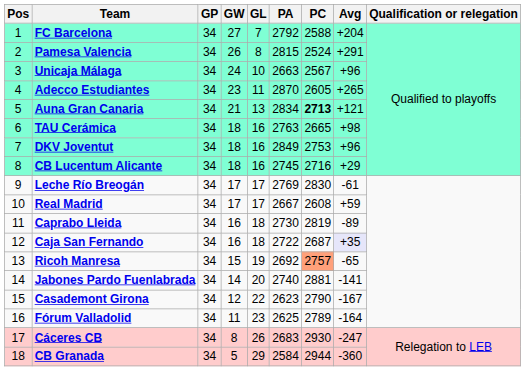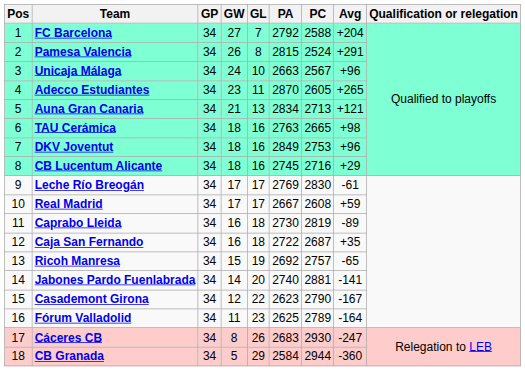(318, 109) bold -> (318, 109) normal
(350, 242) lavender background -> (350, 242) no background
(318, 261) lightsalmon background -> (318, 261) no background
